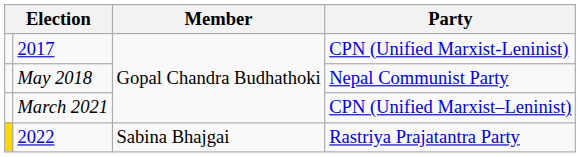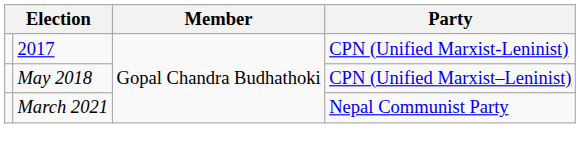(419, 78) Nepal Communist Party -> (450, 78) CPN (Unified Marxist–Leninist)
(450, 107) CPN (Unified Marxist–Leninist) -> (419, 107) Nepal Communist Party
- row: (36, 136)
